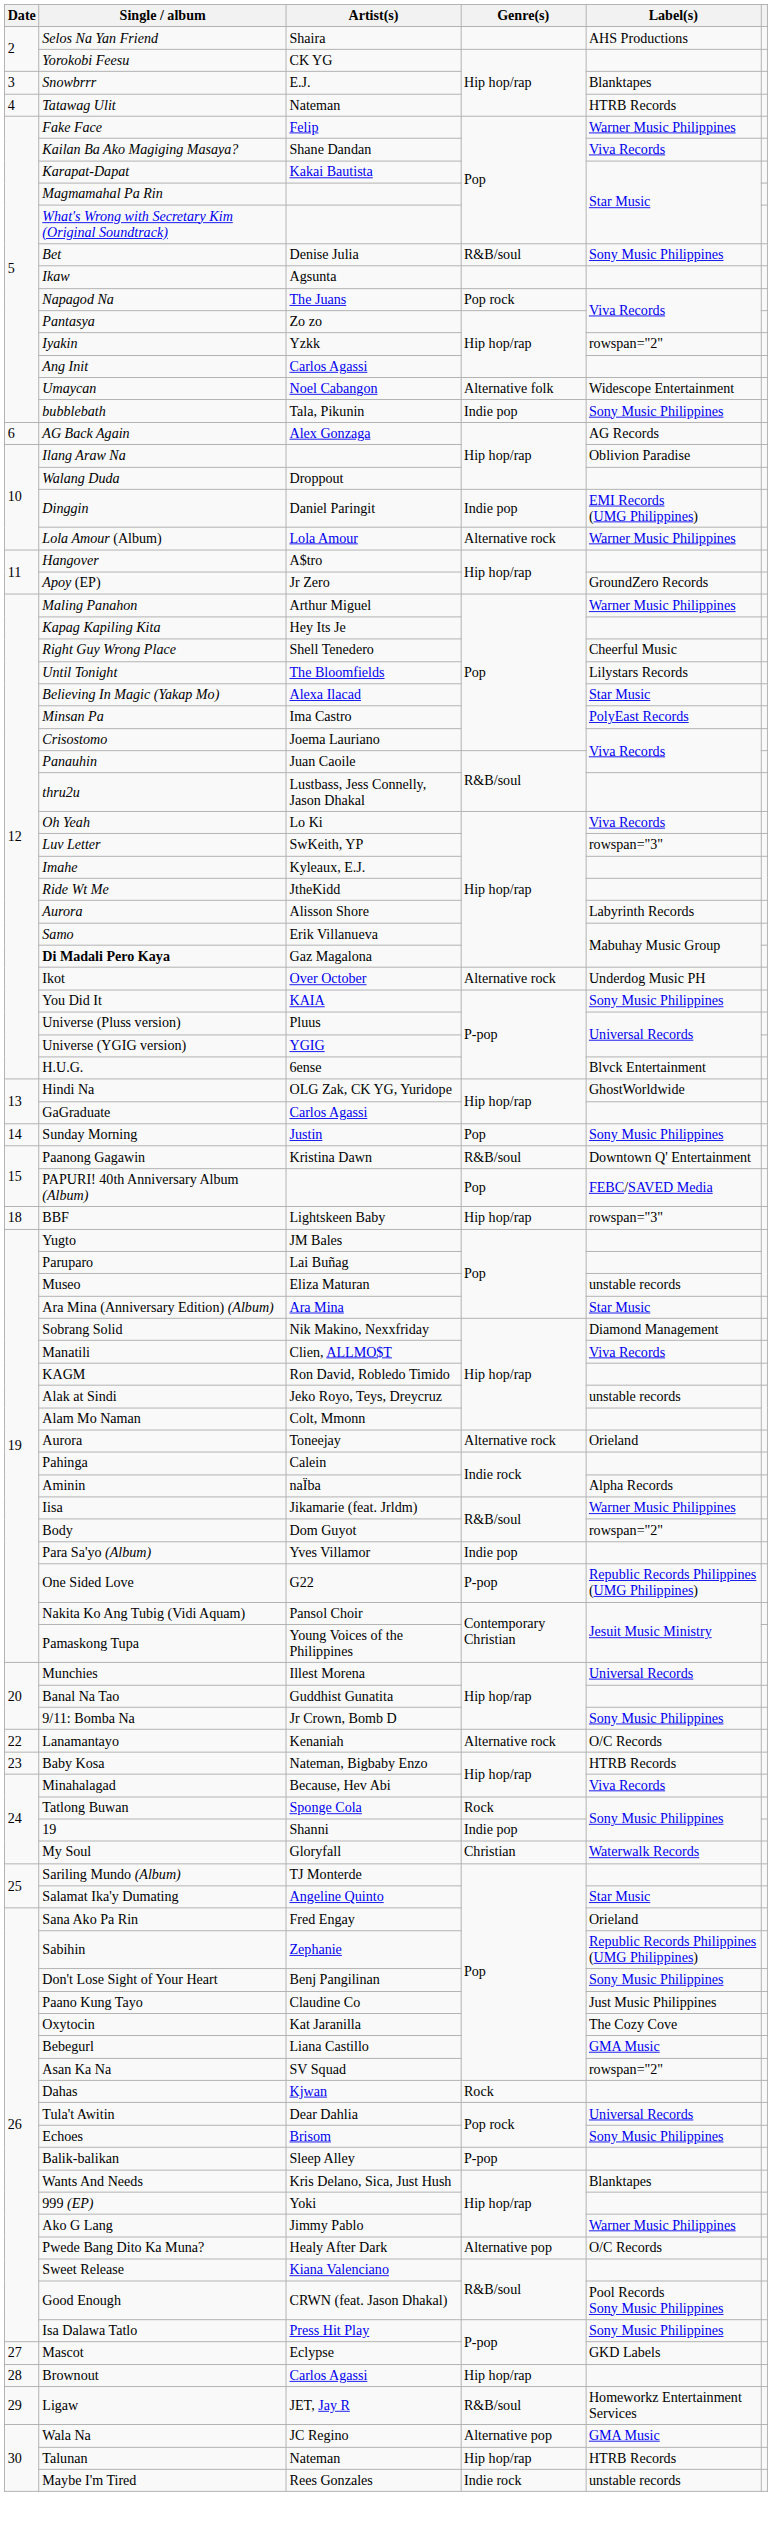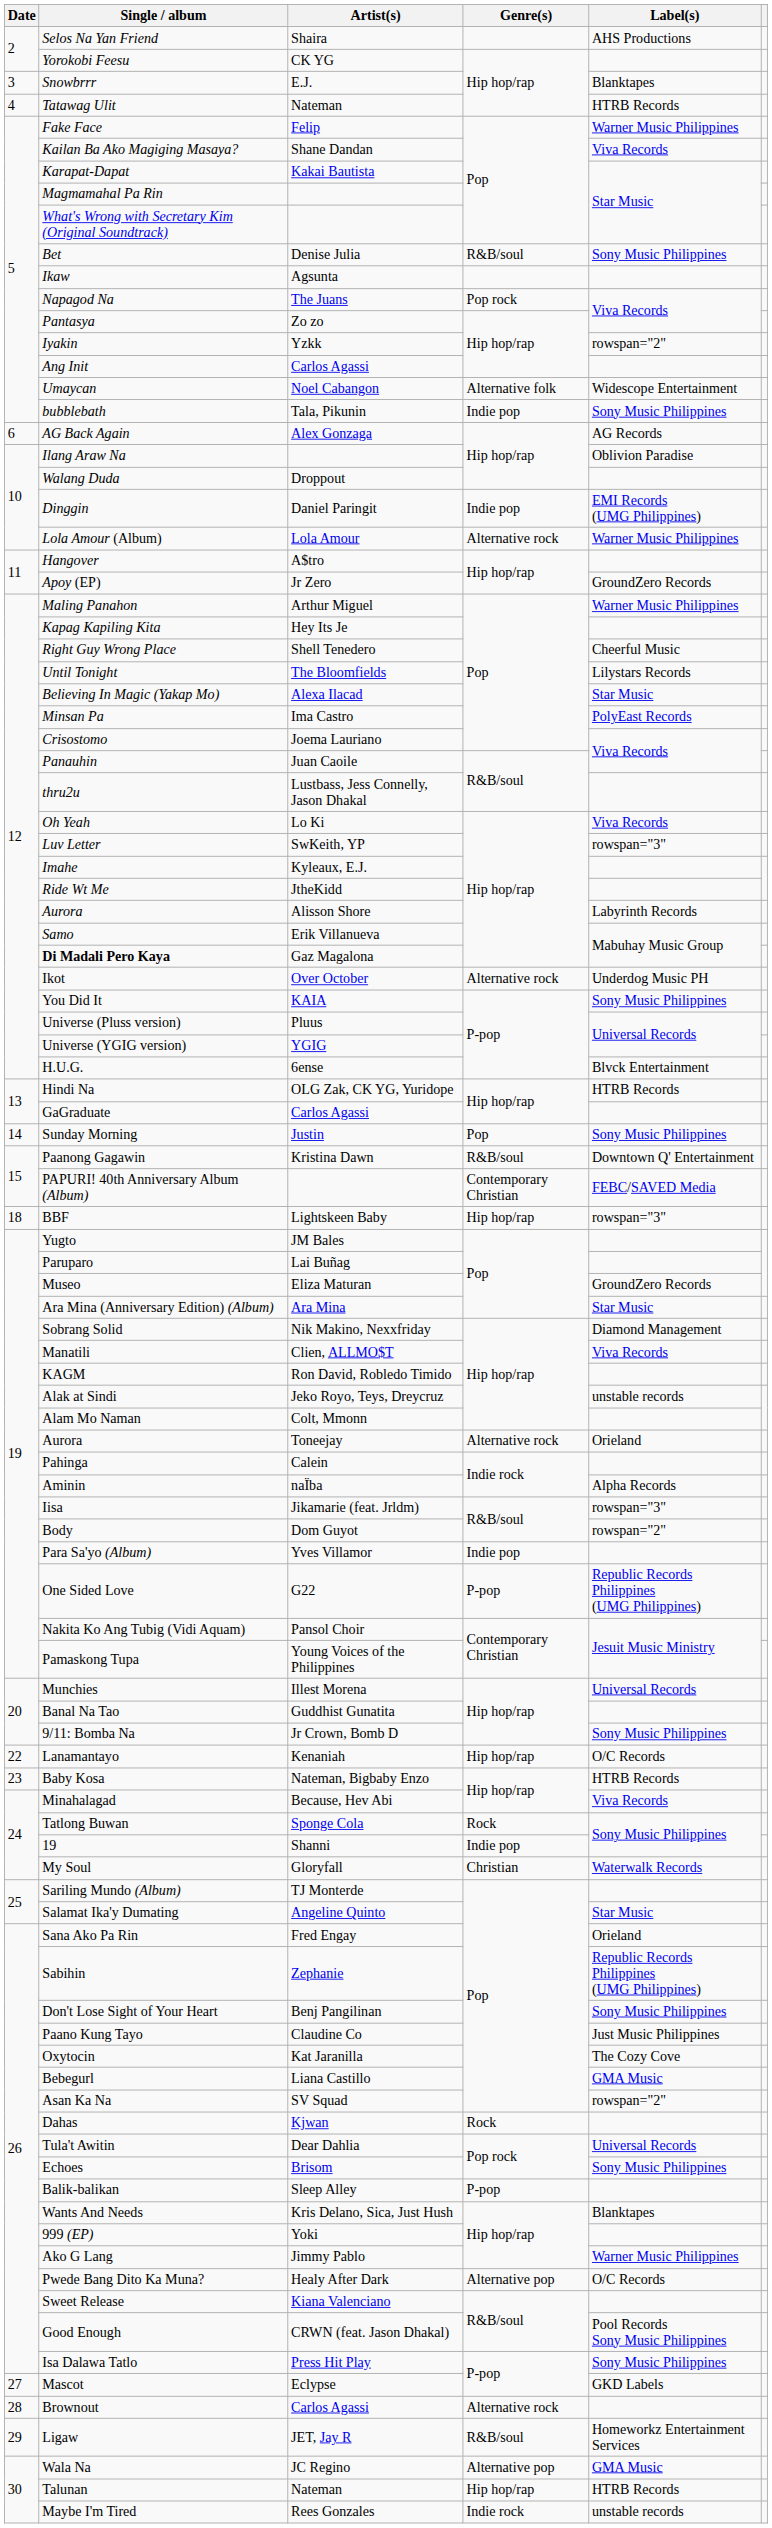(637, 1090) GhostWorldwide -> (636, 1090) HTRB Records
(475, 1187) Pop -> (507, 1187) Contemporary Christian
(635, 1284) unstable records -> (652, 1284) GroundZero Records
(662, 1508) Warner Music Philippines -> (629, 1508) rowspan="3"
(510, 1740) Alternative rock -> (500, 1756) Hip hop/rap
(498, 2375) Hip hop/rap -> (513, 2407) Alternative rock
